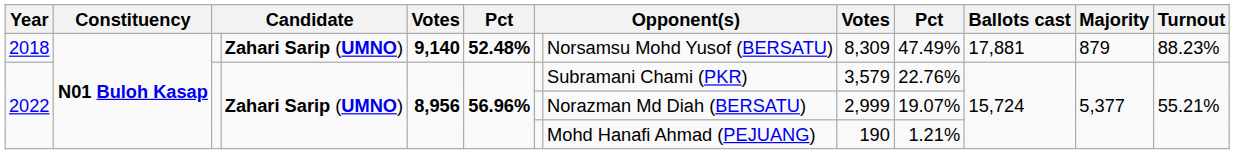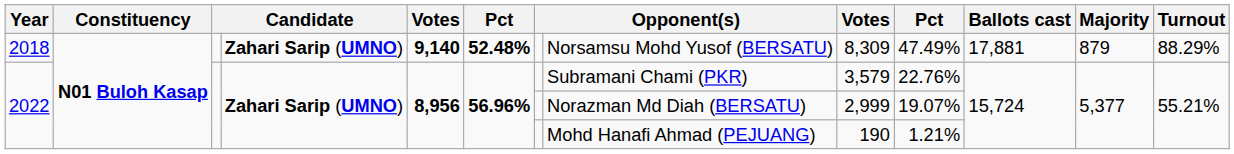(1189, 48) 88.23% -> (1189, 48) 88.29%
